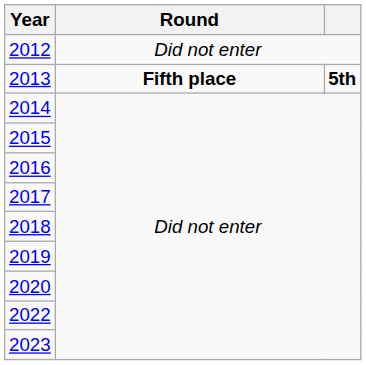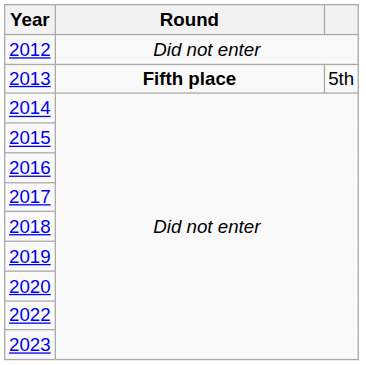(342, 79) bold -> (341, 79) normal
